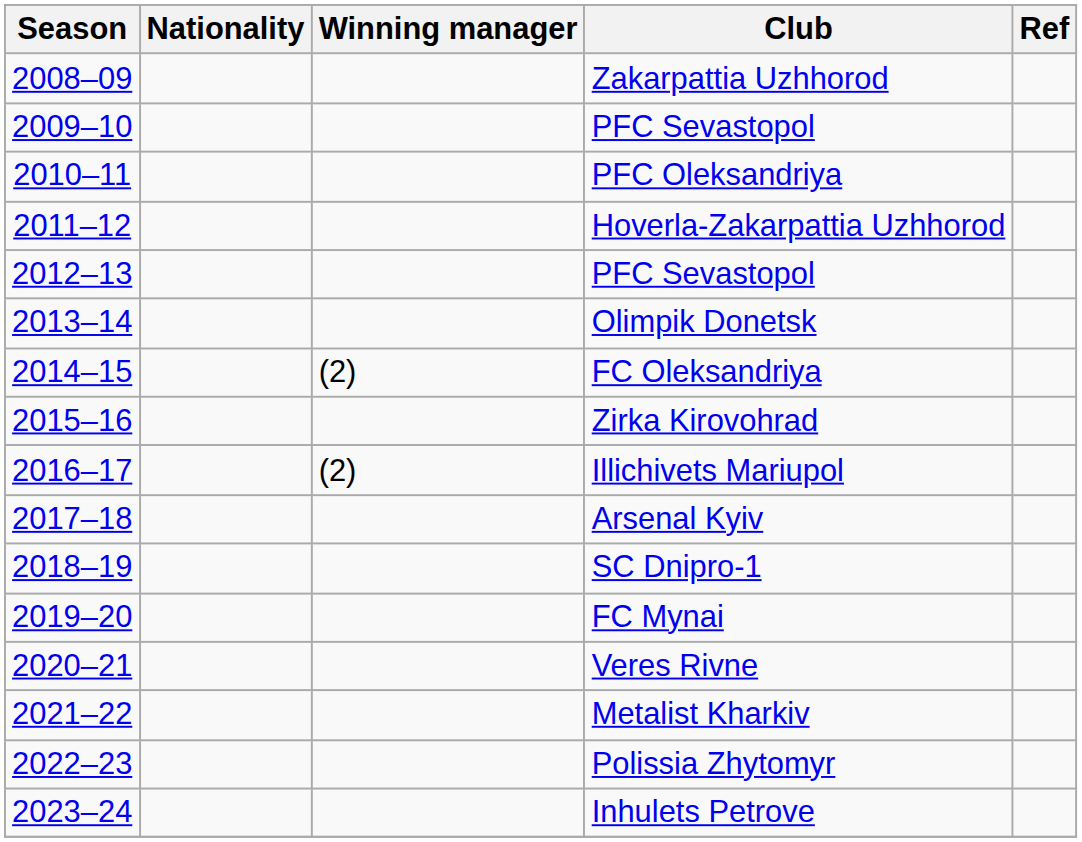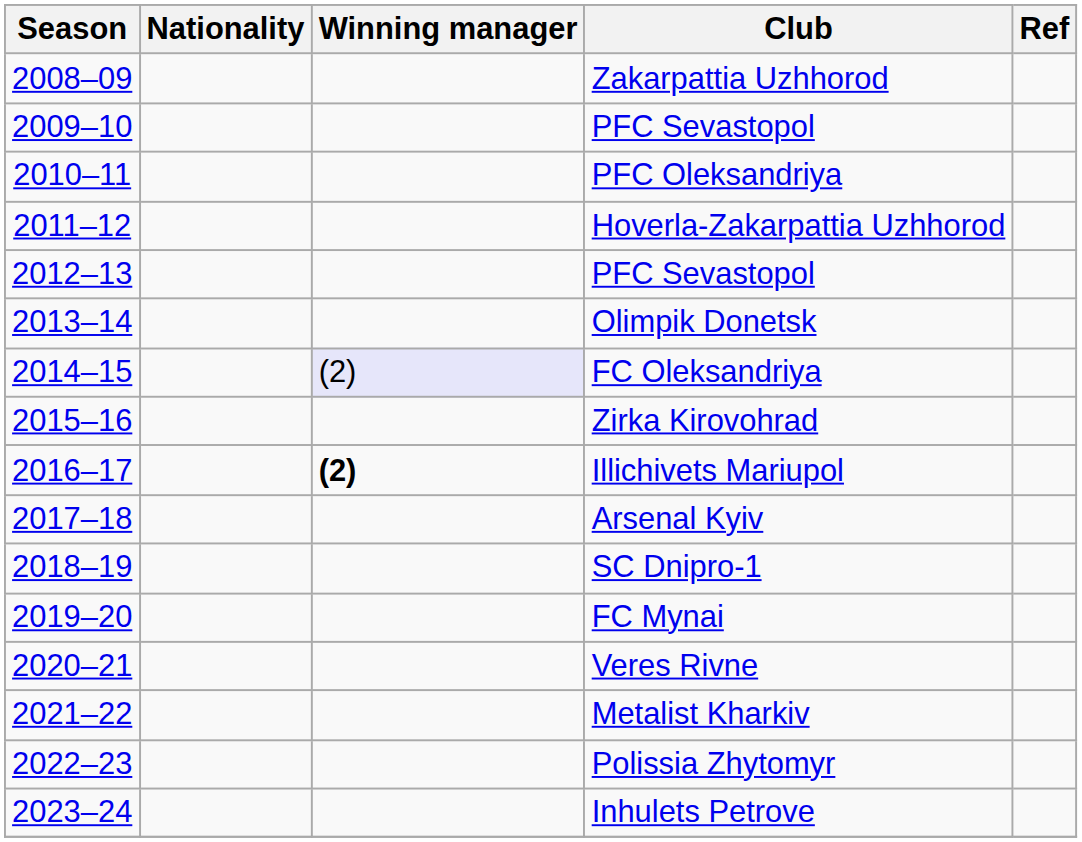(338, 371) no background -> (338, 371) lavender background
(338, 469) normal -> (338, 469) bold
